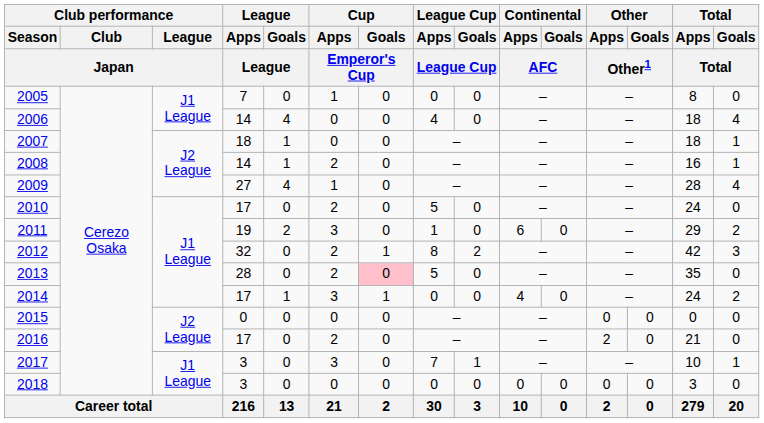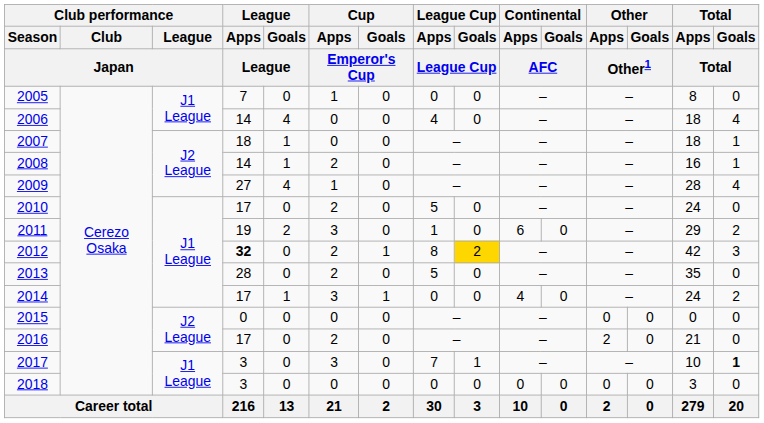(243, 251) normal -> (243, 251) bold
(477, 251) no background -> (477, 251) gold background
(386, 274) pink background -> (386, 274) no background
(736, 362) normal -> (736, 362) bold
